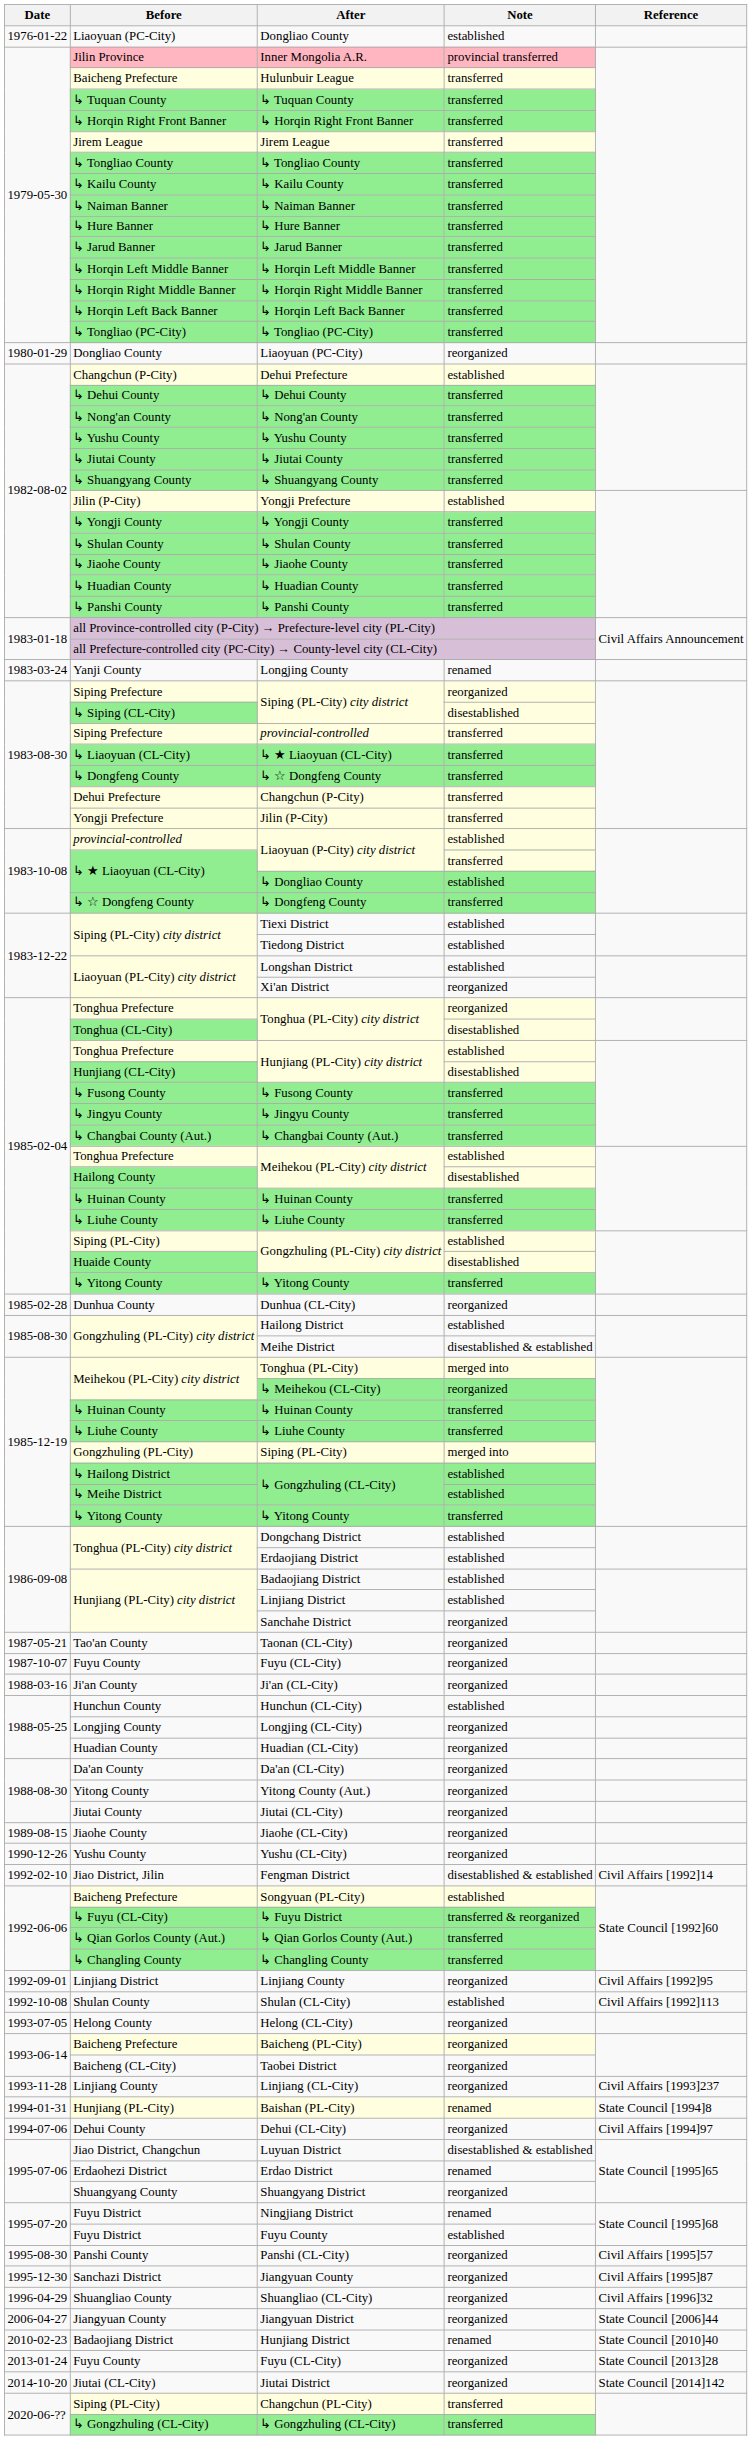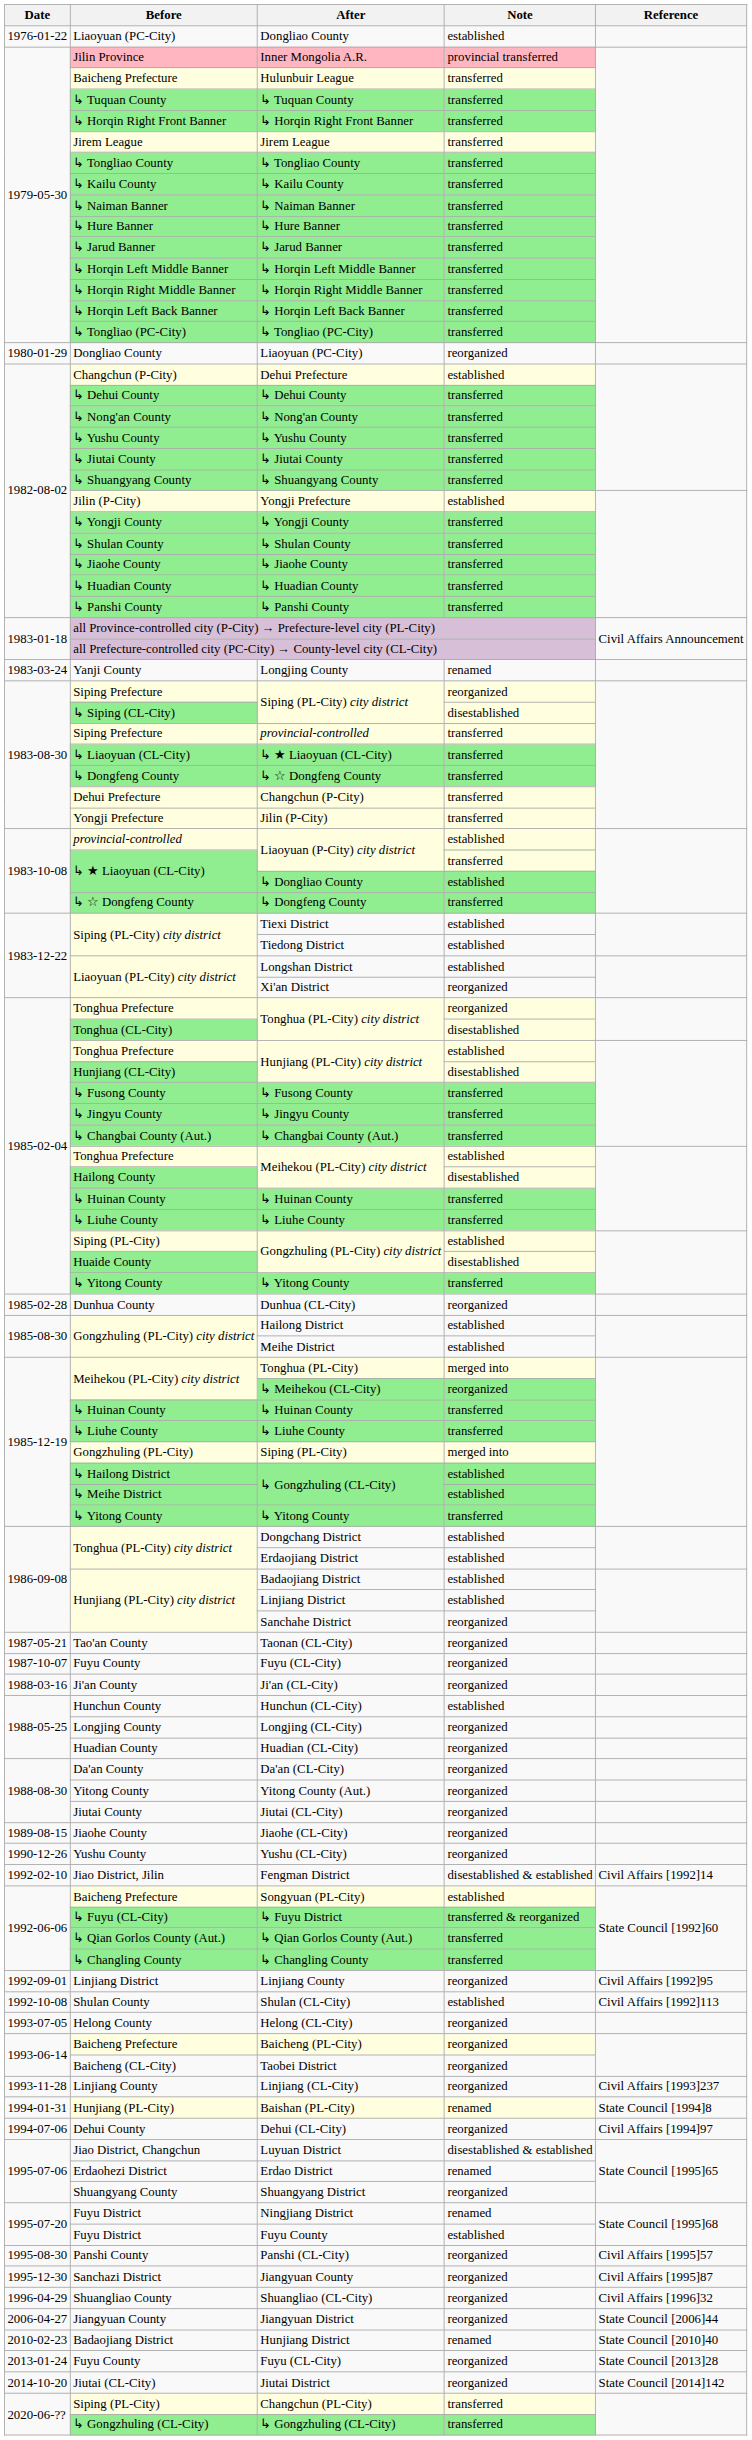(520, 1347) disestablished & established -> (476, 1347) established
